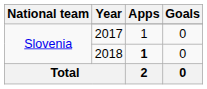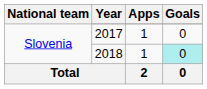(144, 53) bold -> (144, 53) normal
(183, 53) no background -> (183, 53) paleturquoise background
